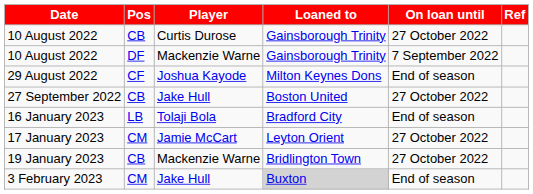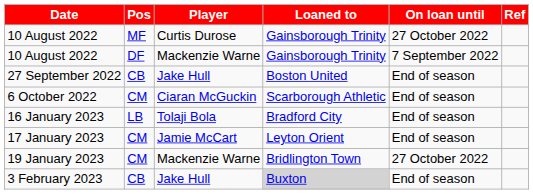(136, 35) CB -> (137, 35) MF
- row: (52, 76)
(440, 96) 27 October 2022 -> (433, 76) End of season
+ row: (52, 96)
(440, 138) 27 October 2022 -> (433, 138) End of season
(136, 158) CB -> (137, 158) CM
(137, 179) CM -> (136, 179) CB
